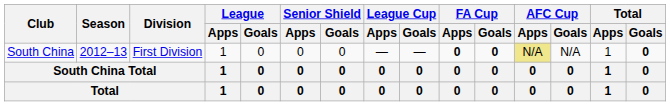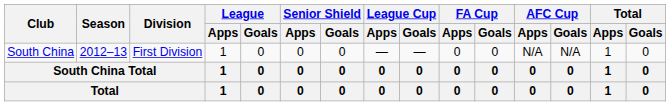(457, 52) bold -> (457, 52) normal
(495, 52) bold -> (495, 52) normal
(533, 52) khaki background -> (533, 52) no background
(646, 52) bold -> (646, 52) normal
